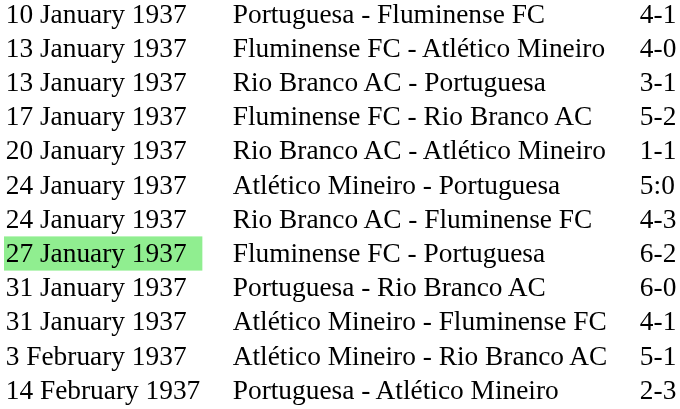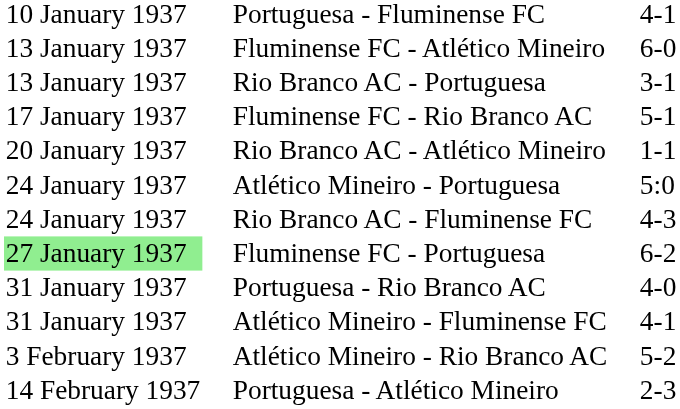(658, 47) 4-0 -> (658, 47) 6-0
(658, 116) 5-2 -> (658, 116) 5-1
(658, 287) 6-0 -> (658, 287) 4-0
(658, 355) 5-1 -> (658, 355) 5-2
